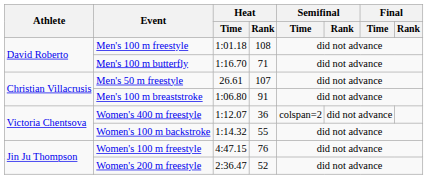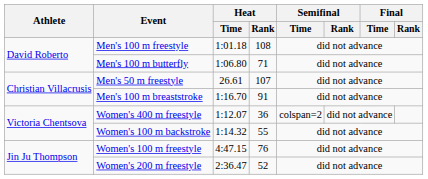(231, 63) 1:16.70 -> (231, 63) 1:06.80
(231, 98) 1:06.80 -> (231, 98) 1:16.70
